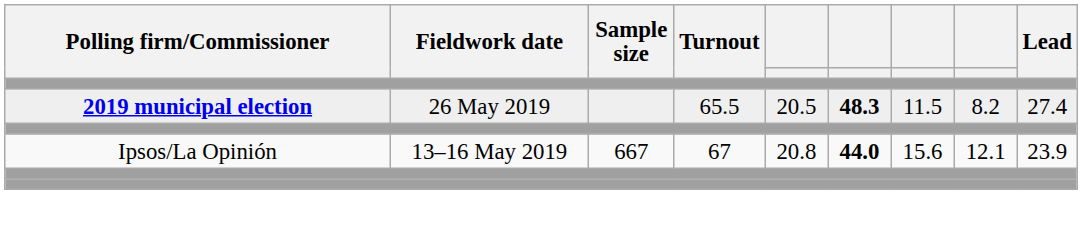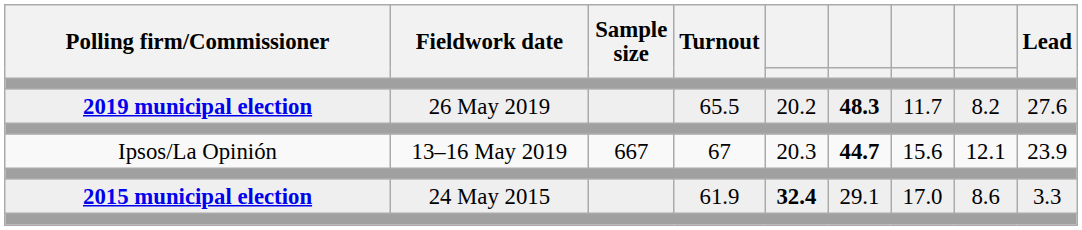(796, 106) 20.5 -> (796, 106) 20.2
(923, 106) 11.5 -> (923, 106) 11.7
(1047, 106) 27.4 -> (1047, 106) 27.6
(796, 151) 20.8 -> (796, 151) 20.3
(859, 151) 44.0 -> (859, 151) 44.7
+ row: (198, 196)
